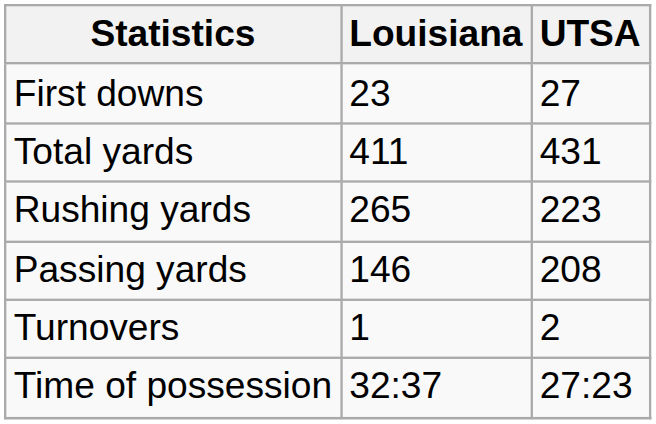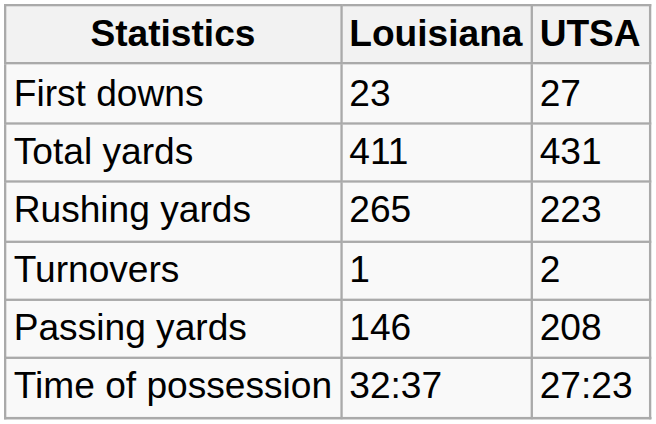rows swapped: (130, 269) <-> (97, 328)
